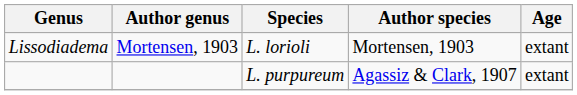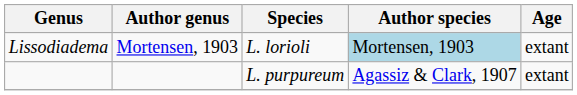(413, 47) no background -> (413, 47) lightblue background
